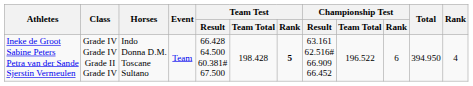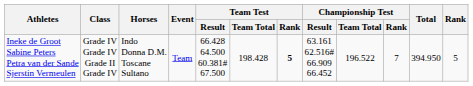(396, 58) 6 -> (396, 58) 7
(456, 58) 4 -> (456, 58) 5
